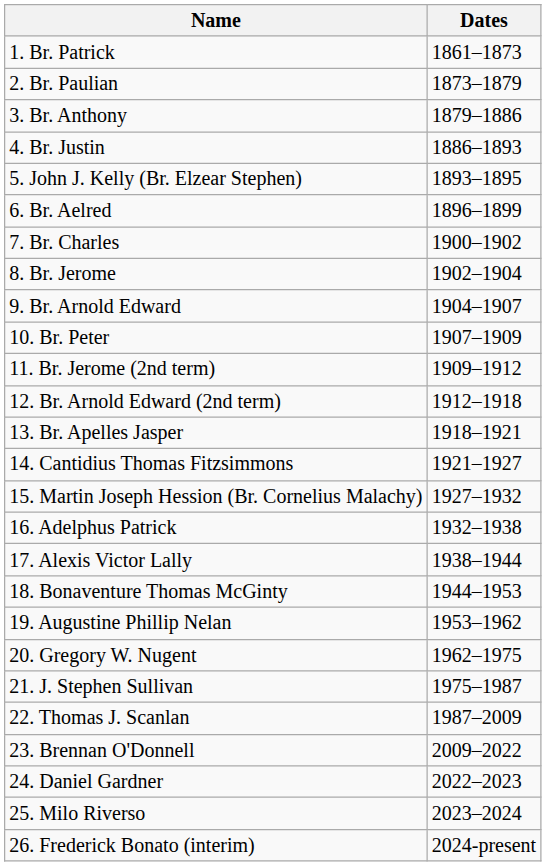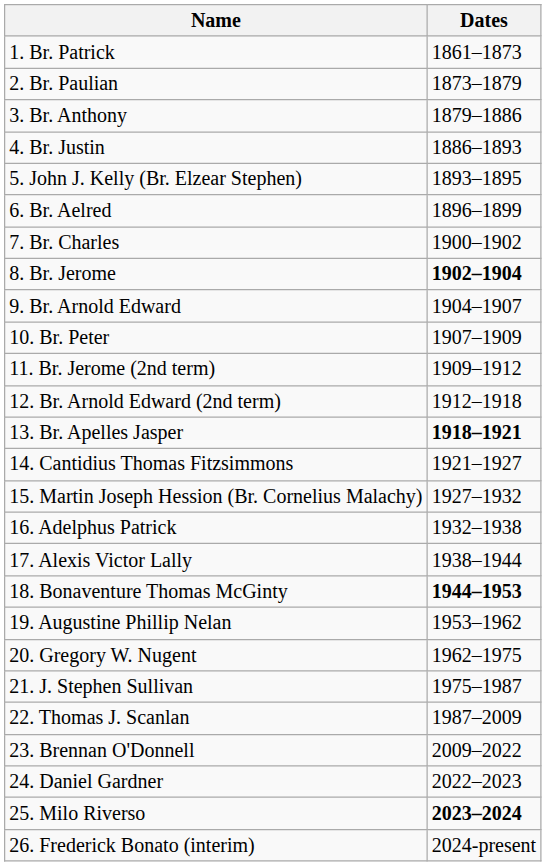(477, 274) normal -> (477, 274) bold
(477, 432) normal -> (477, 432) bold
(477, 591) normal -> (477, 591) bold
(477, 813) normal -> (477, 813) bold
